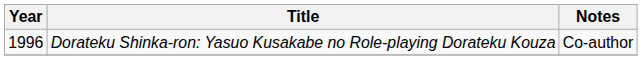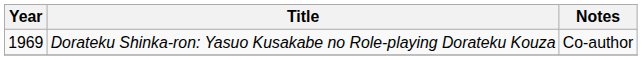(26, 42) 1996 -> (26, 42) 1969
